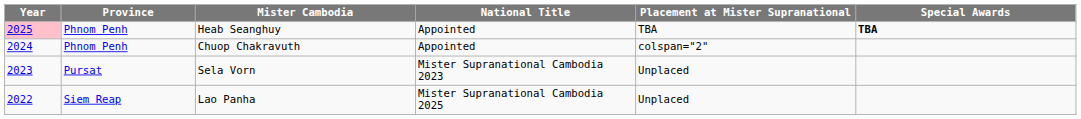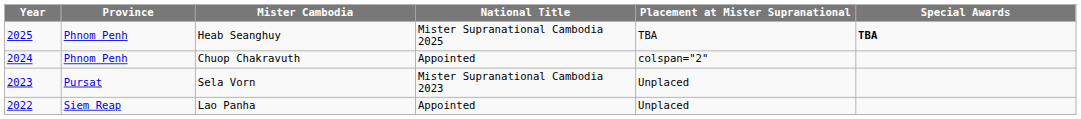(20, 30) pink background -> (20, 37) no background
(447, 30) Appointed -> (511, 37) Mister Supranational Cambodia 2025
(511, 100) Mister Supranational Cambodia 2025 -> (447, 106) Appointed
